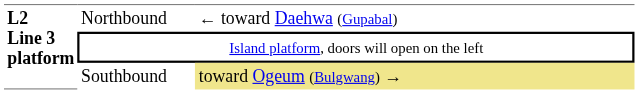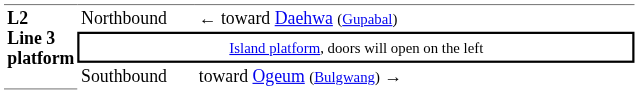(300, 76) khaki background -> (300, 76) no background
